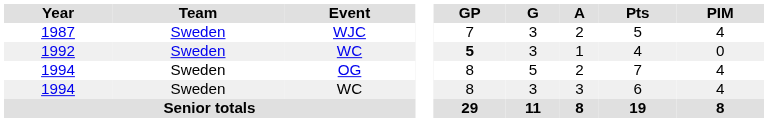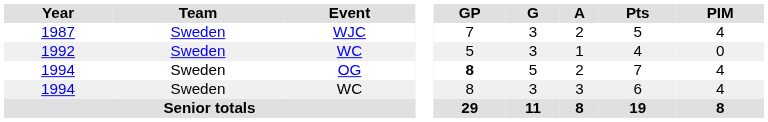(470, 51) bold -> (470, 51) normal
(470, 70) normal -> (470, 70) bold
